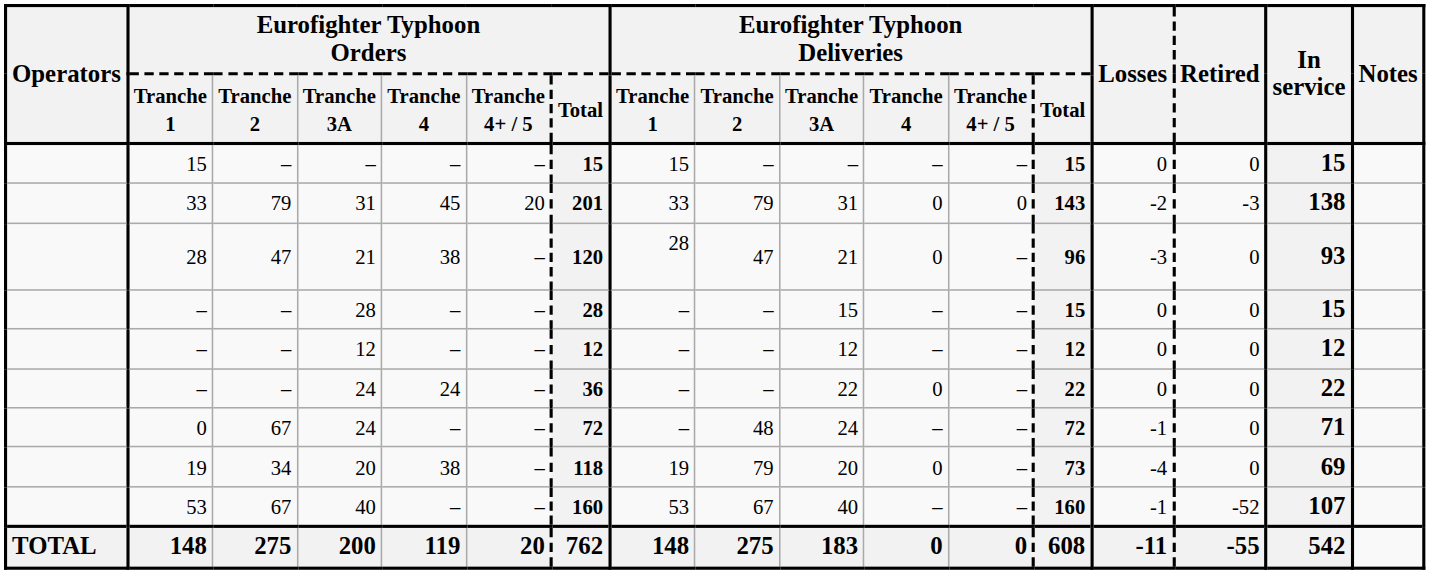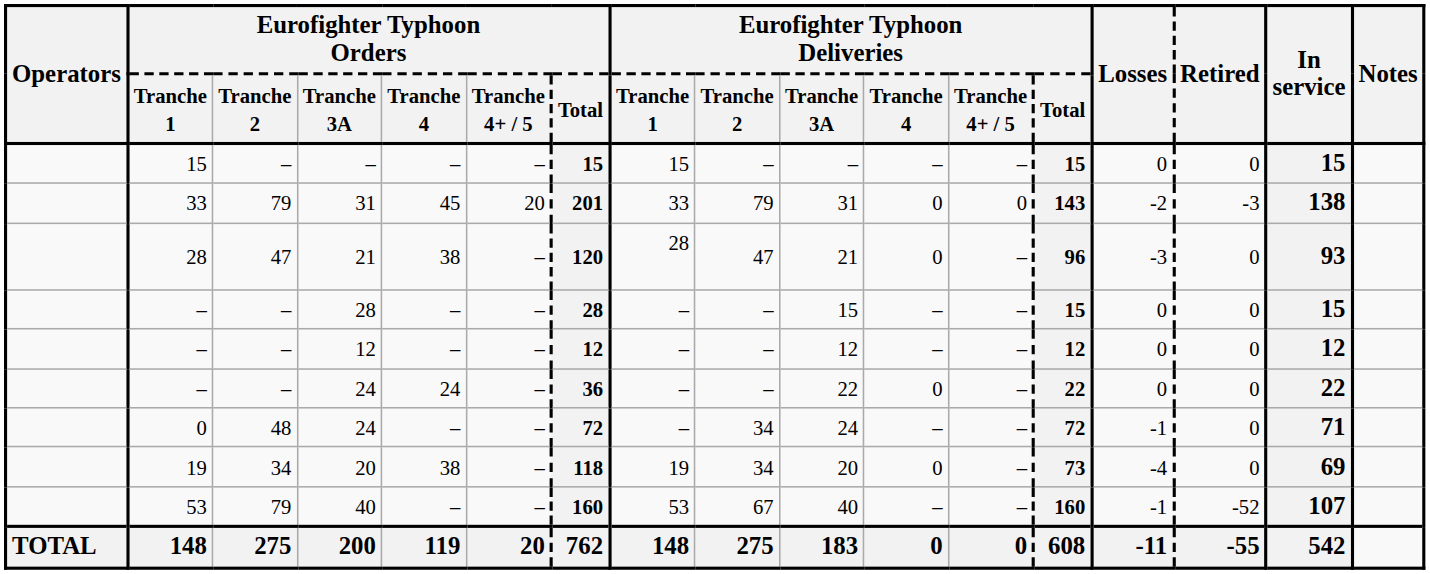(281, 428) 67 -> (281, 428) 48
(763, 428) 48 -> (763, 428) 34
(763, 468) 79 -> (763, 468) 34
(281, 507) 67 -> (281, 507) 79
